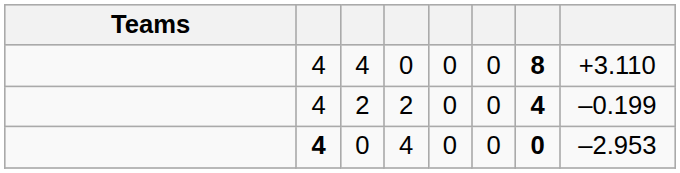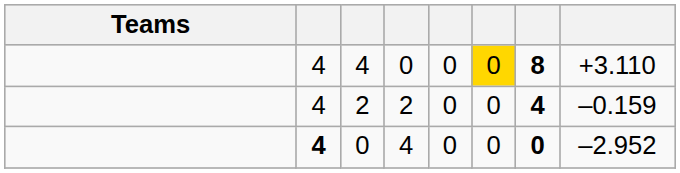(494, 65) no background -> (494, 65) gold background
(617, 106) –0.199 -> (617, 106) –0.159
(617, 146) –2.953 -> (617, 146) –2.952
